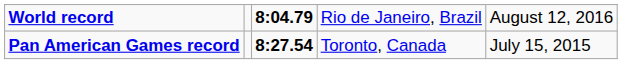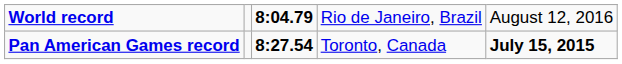(540, 44) normal -> (542, 44) bold
